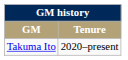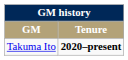(90, 47) normal -> (91, 47) bold
